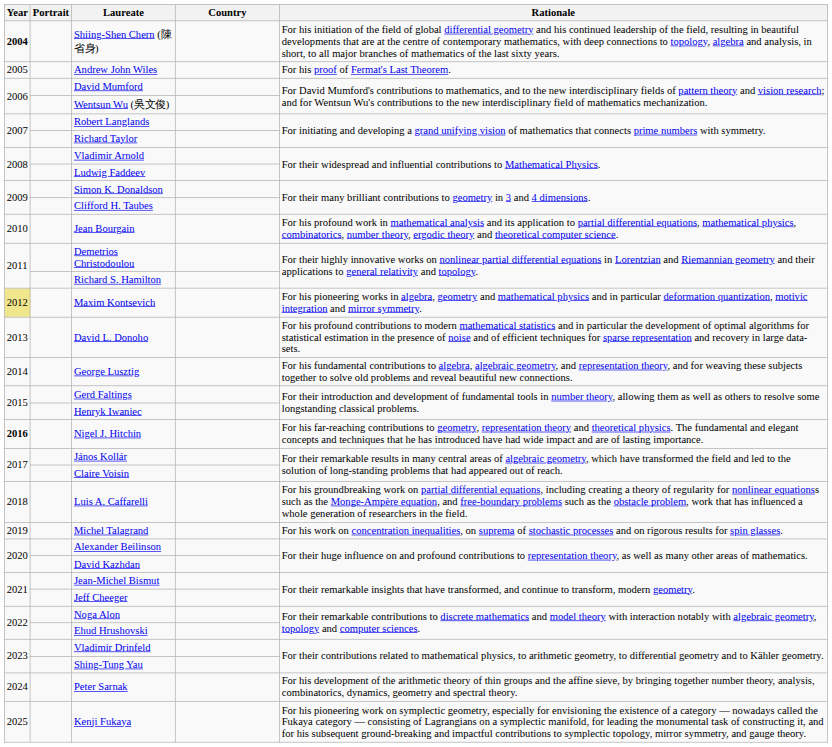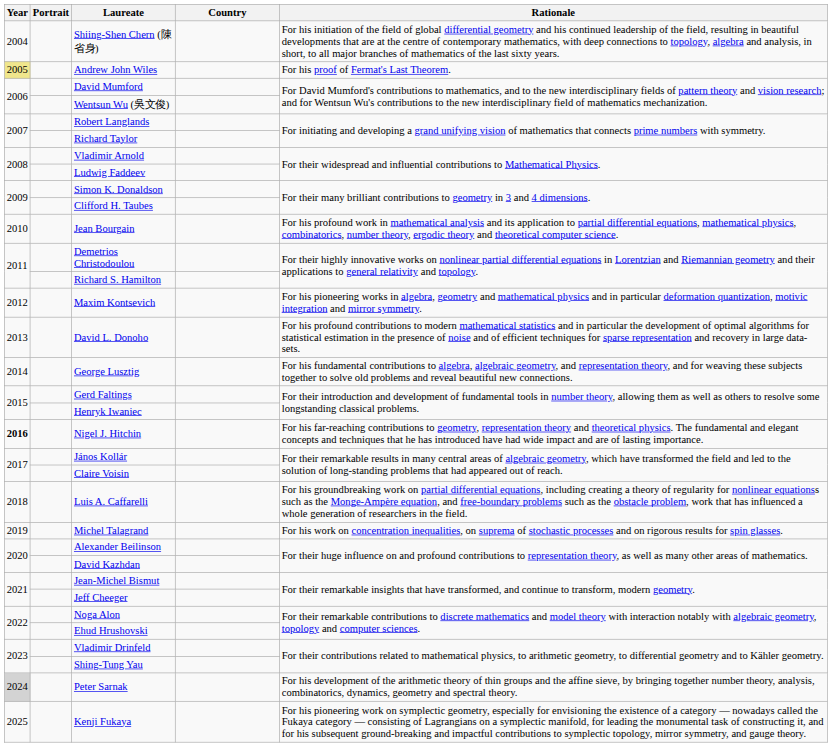(17, 41) bold -> (17, 41) normal
(17, 70) no background -> (17, 70) khaki background
(17, 302) khaki background -> (17, 302) no background
(17, 687) no background -> (17, 687) lightgrey background
